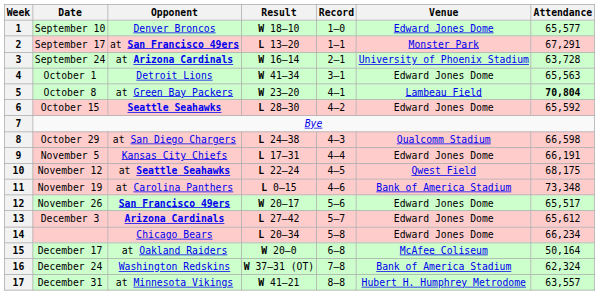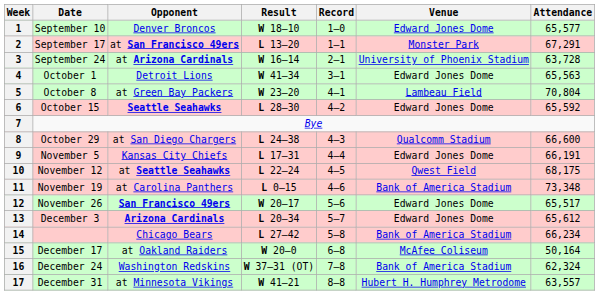(563, 92) bold -> (563, 92) normal
(563, 139) 66,598 -> (563, 139) 66,600
(279, 219) L 27–42 -> (279, 219) L 20–34
(279, 235) L 20–34 -> (279, 235) L 27–42
(444, 235) Edward Jones Dome -> (444, 235) Bank of America Stadium
